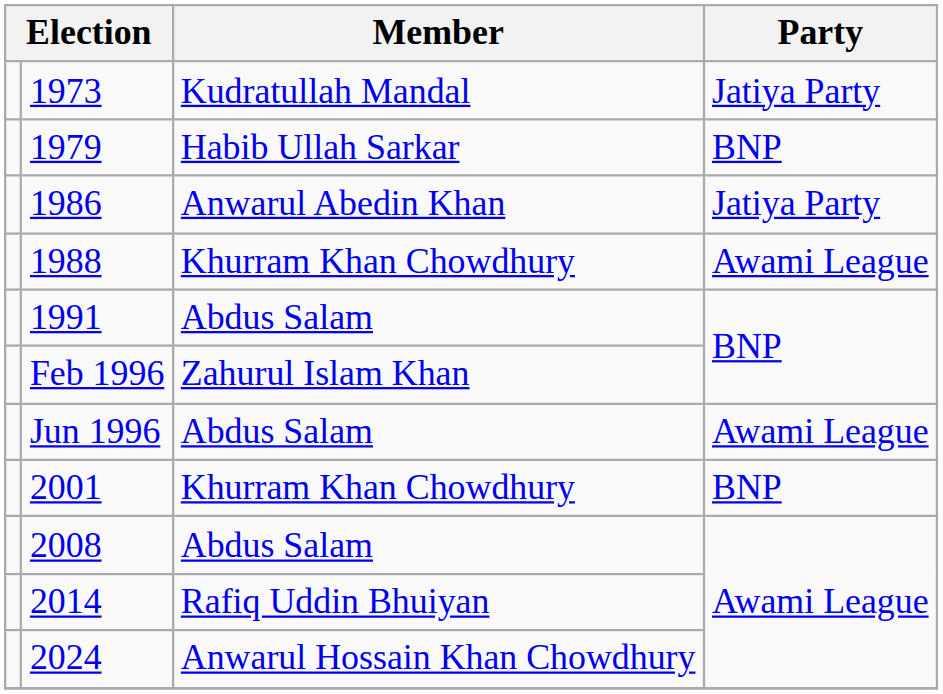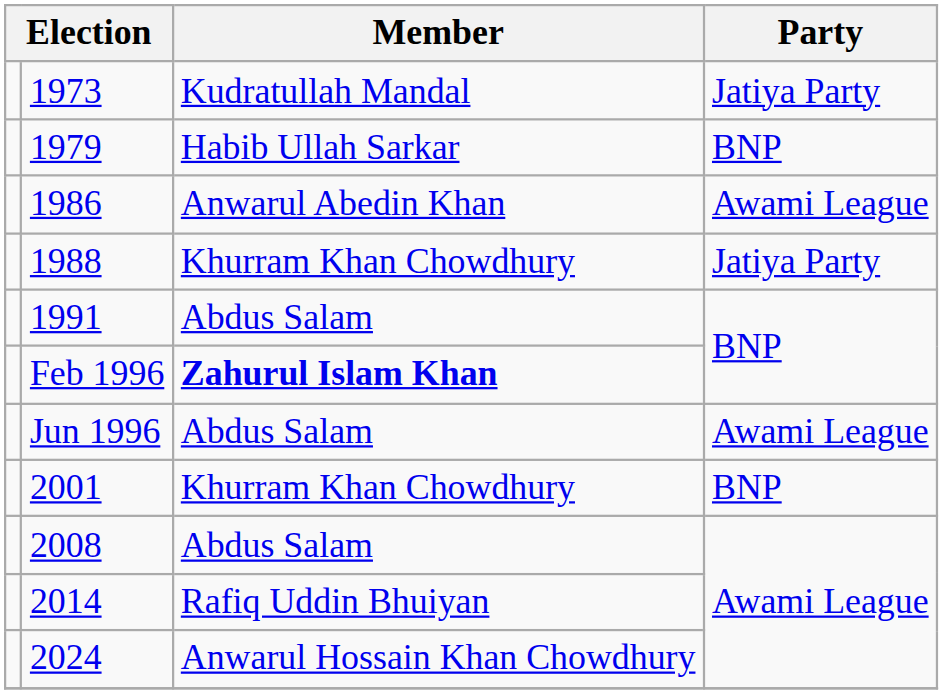(796, 203) Jatiya Party -> (820, 203) Awami League
(820, 260) Awami League -> (796, 260) Jatiya Party
(325, 373) normal -> (339, 373) bold
